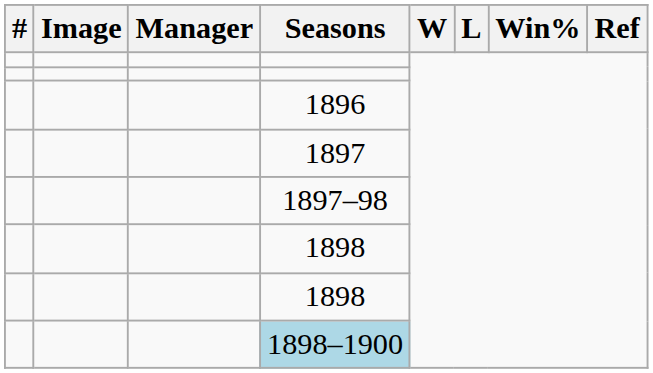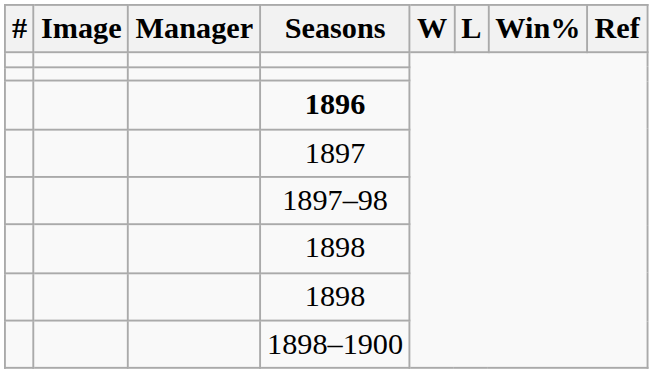(335, 104) normal -> (335, 104) bold
(335, 344) lightblue background -> (335, 344) no background
